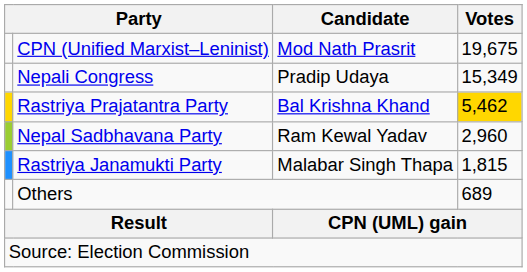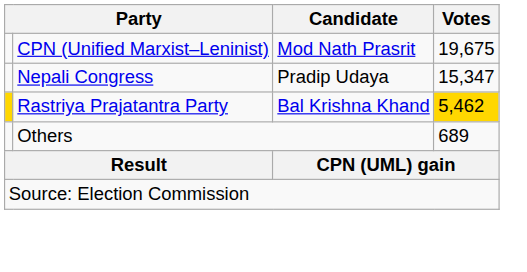(490, 77) 15,349 -> (466, 77) 15,347
- row: (120, 135)
- row: (120, 164)
